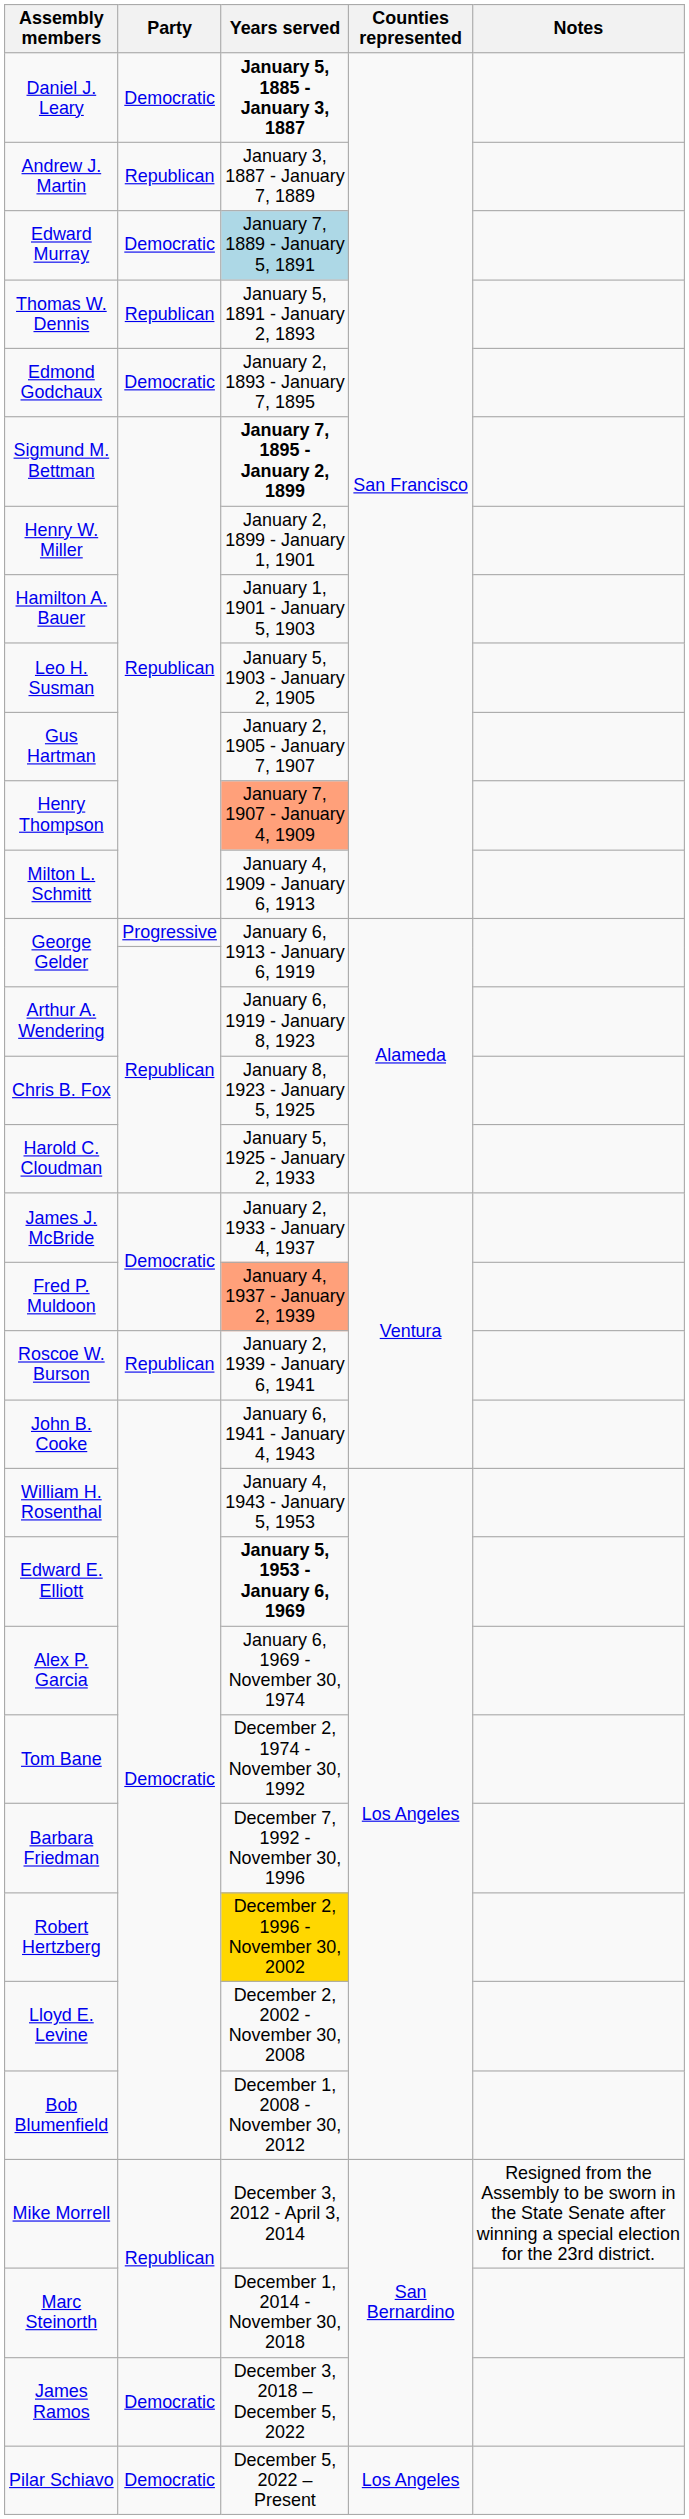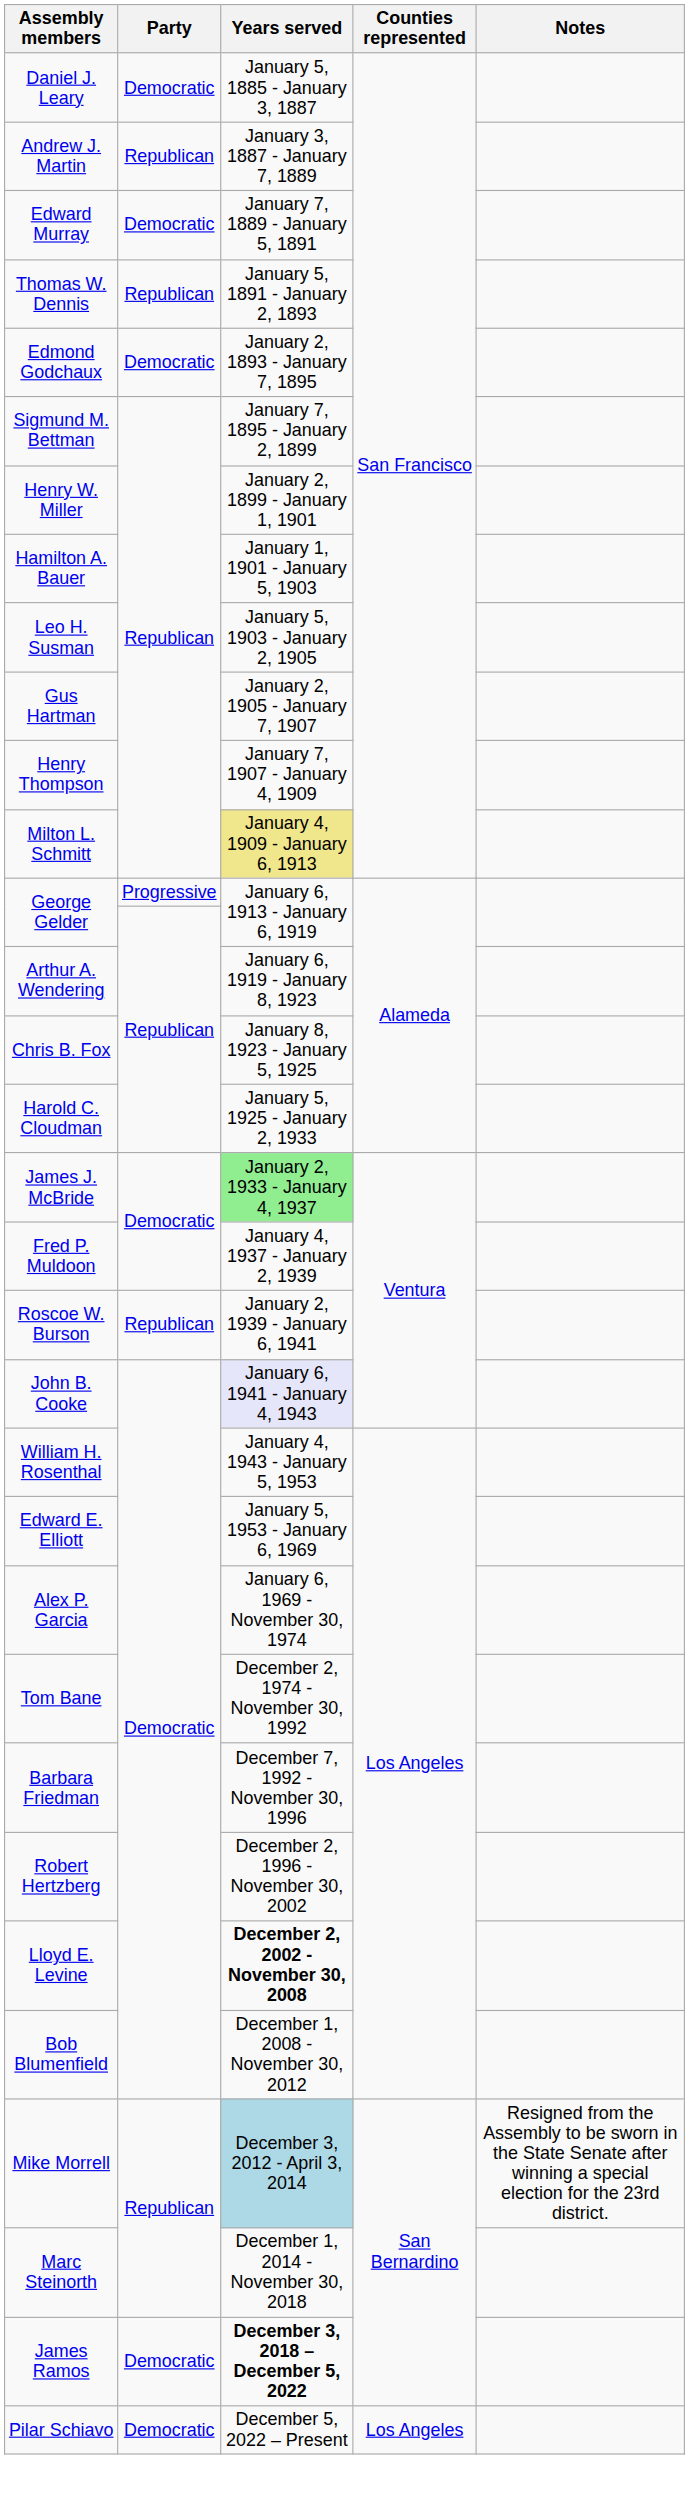(285, 97) bold -> (287, 87) normal
(285, 245) lightblue background -> (287, 224) no background
(285, 461) bold -> (287, 431) normal
(285, 815) lightsalmon background -> (287, 774) no background
(285, 883) no background -> (287, 843) khaki background
(285, 1227) no background -> (287, 1187) lightgreen background
(285, 1296) lightsalmon background -> (287, 1256) no background
(285, 1433) no background -> (287, 1393) lavender background
(285, 1581) bold -> (287, 1530) normal
(285, 1936) gold background -> (287, 1876) no background
(285, 2025) normal -> (287, 1965) bold
(285, 2213) no background -> (287, 2163) lightblue background
(285, 2401) normal -> (287, 2361) bold
